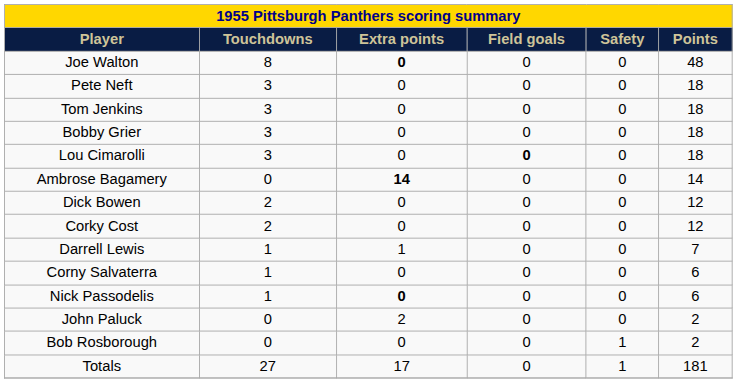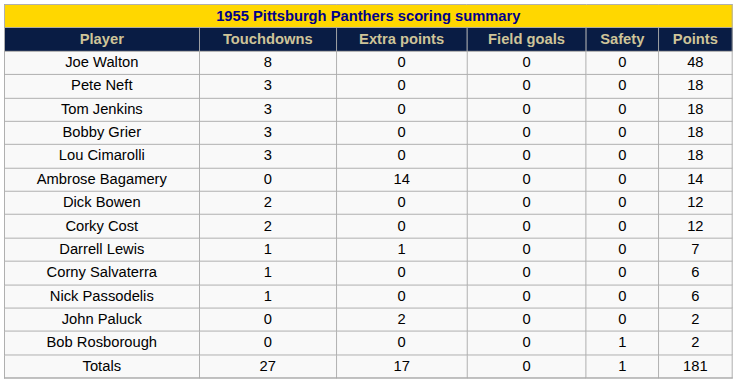(402, 62) bold -> (402, 62) normal
(527, 156) bold -> (527, 156) normal
(402, 179) bold -> (402, 179) normal
(402, 296) bold -> (402, 296) normal
